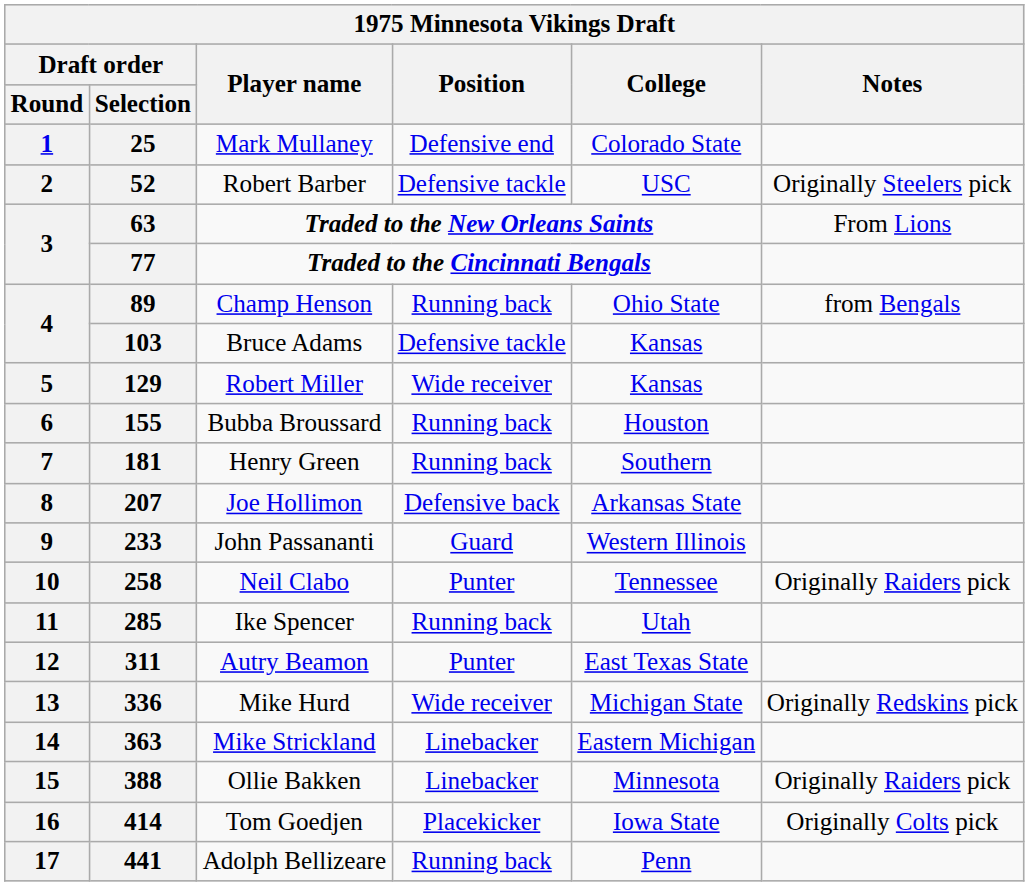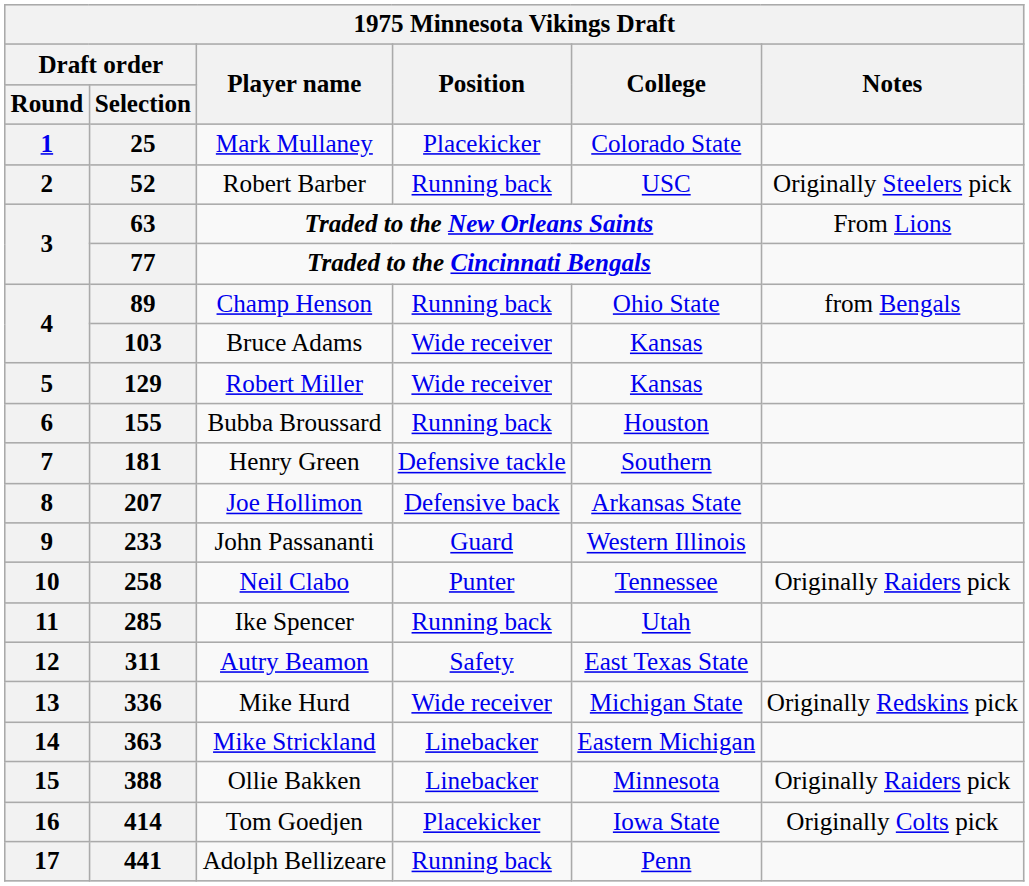(482, 143) Defensive end -> (482, 143) Placekicker
(482, 183) Defensive tackle -> (482, 183) Running back
(482, 343) Defensive tackle -> (482, 343) Wide receiver
(482, 462) Running back -> (482, 462) Defensive tackle
(482, 661) Punter -> (482, 661) Safety
